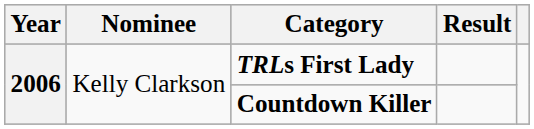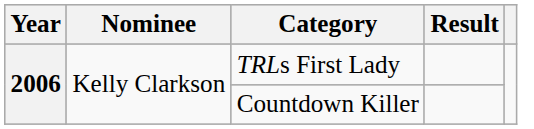(325, 64) bold -> (318, 64) normal
(334, 104) bold -> (328, 104) normal
